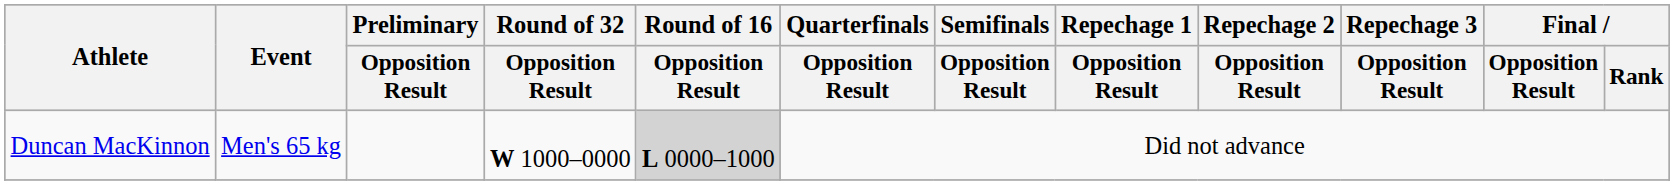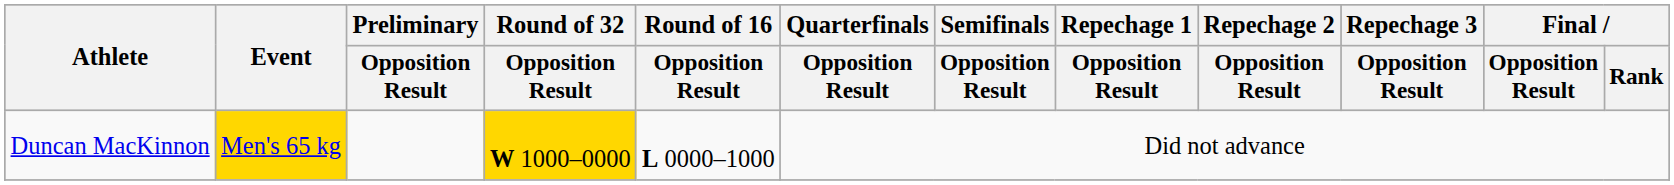(281, 145) no background -> (281, 145) gold background
(560, 159) no background -> (560, 159) gold background
(708, 159) lightgrey background -> (708, 159) no background
